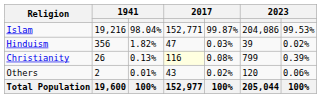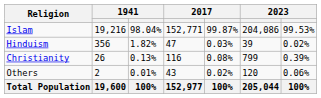(174, 58) lightyellow background -> (174, 58) no background
